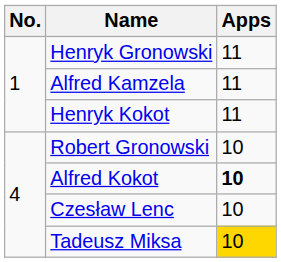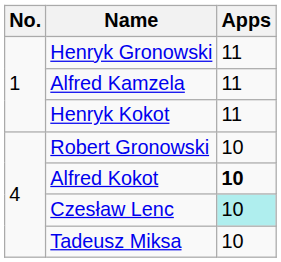(233, 209) no background -> (233, 209) paleturquoise background
(233, 241) gold background -> (233, 241) no background
